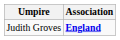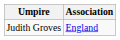(83, 27) bold -> (82, 27) normal
